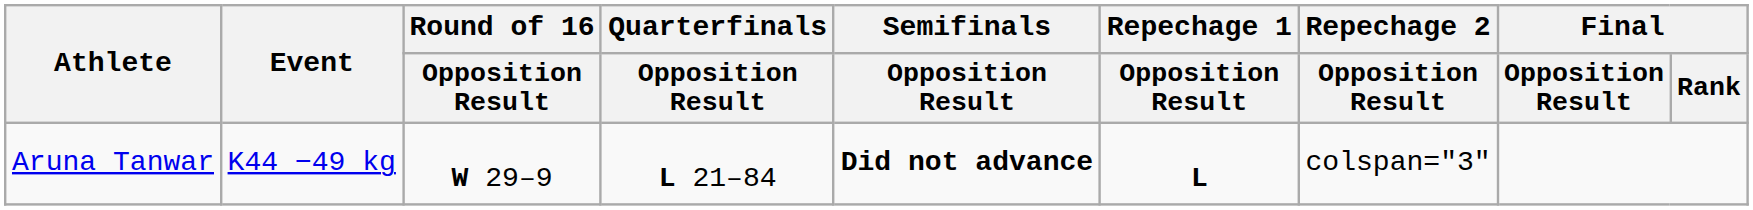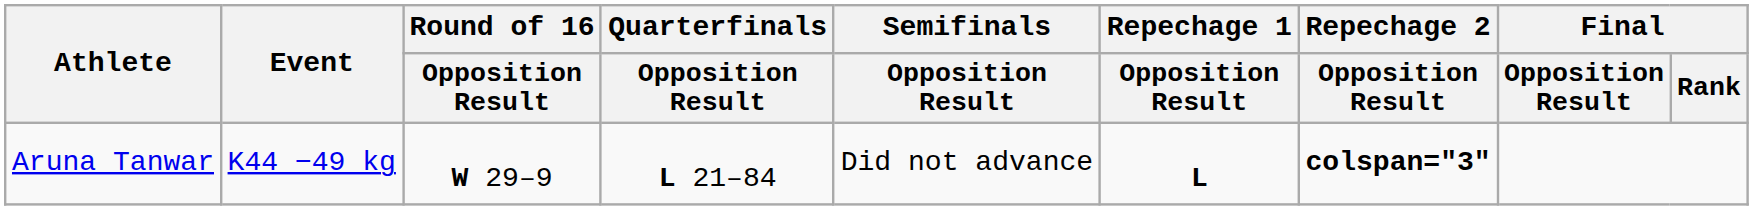(967, 163) bold -> (967, 163) normal
(1398, 163) normal -> (1398, 163) bold
